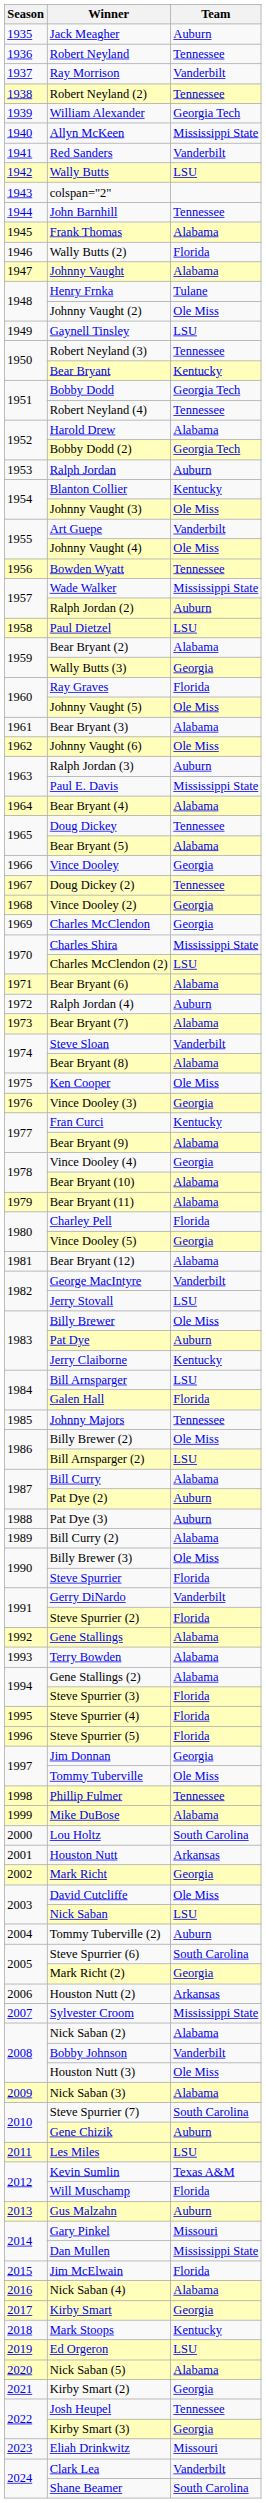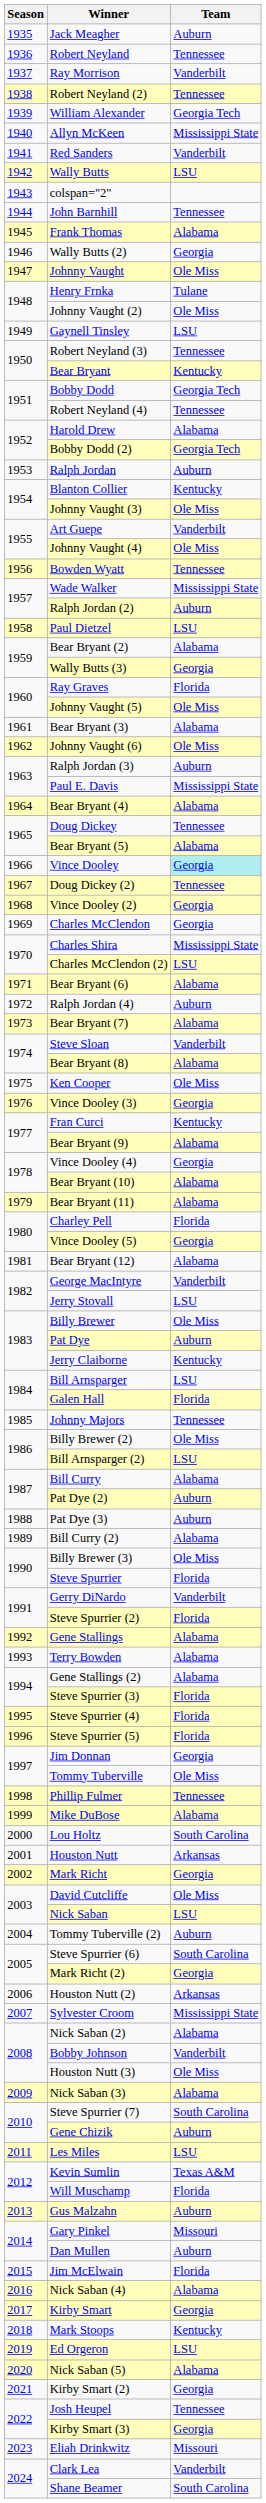(191, 251) Florida -> (193, 251) Georgia
(196, 271) Alabama -> (196, 271) Ole Miss
(193, 865) no background -> (193, 865) paleturquoise background
(216, 2250) Mississippi State -> (192, 2250) Auburn
